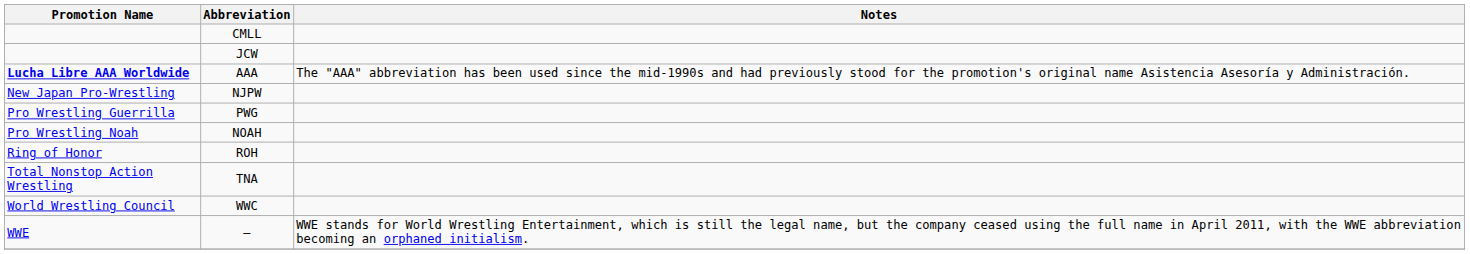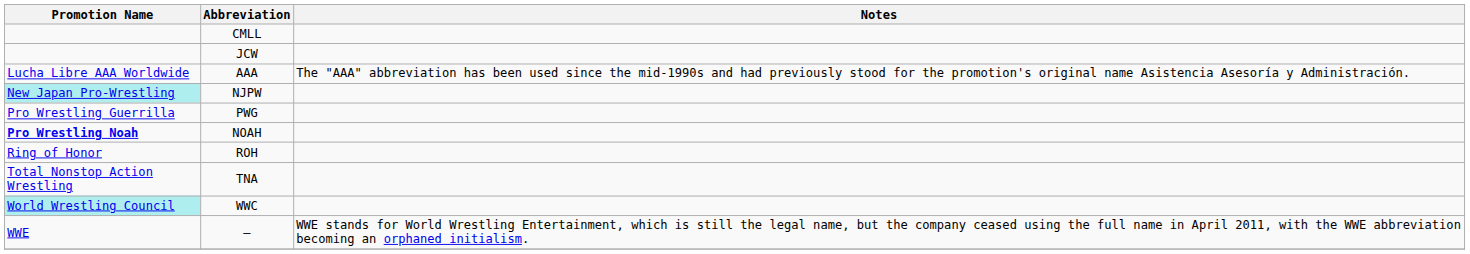(98, 73) bold -> (98, 73) normal
(91, 93) no background -> (91, 93) paleturquoise background
(73, 133) normal -> (73, 133) bold
(91, 206) no background -> (91, 206) paleturquoise background
